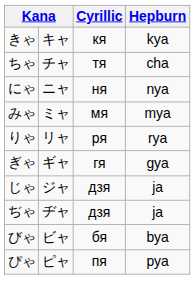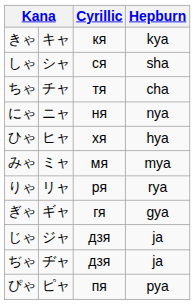+ row: (22, 64)
+ row: (22, 138)
- row: (22, 236)
